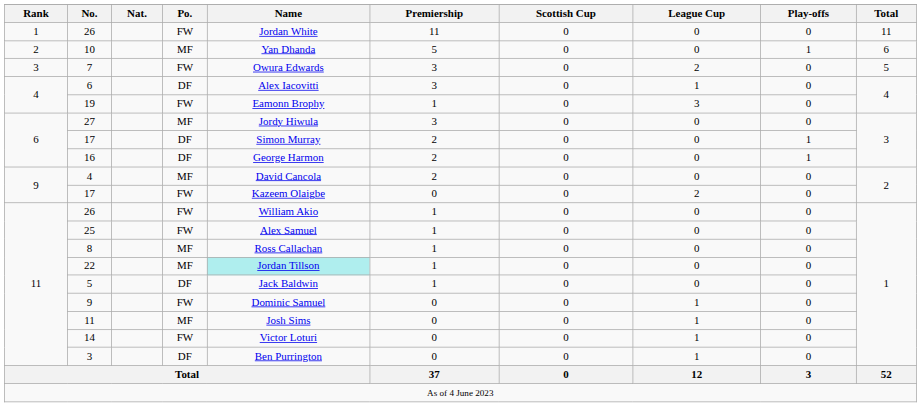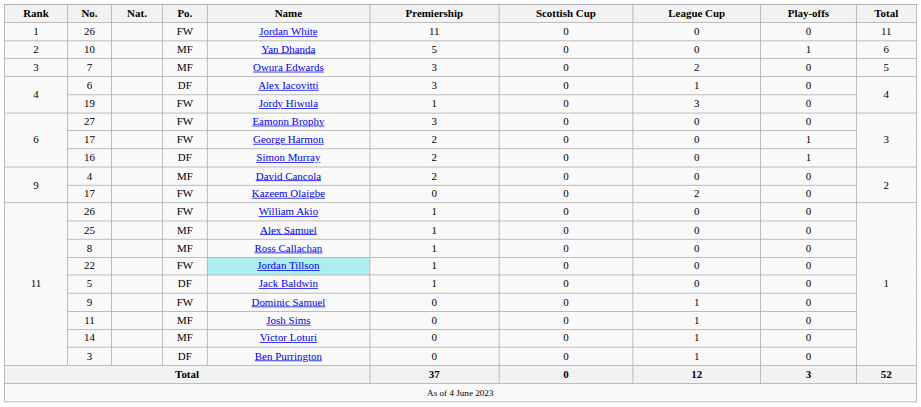(185, 68) FW -> (185, 68) MF
(288, 104) Eamonn Brophy -> (288, 104) Jordy Hiwula
(185, 122) MF -> (185, 122) FW
(288, 122) Jordy Hiwula -> (288, 122) Eamonn Brophy
(185, 140) DF -> (185, 140) FW
(288, 140) Simon Murray -> (288, 140) George Harmon
(288, 158) George Harmon -> (288, 158) Simon Murray
(185, 230) FW -> (185, 230) MF
(185, 266) MF -> (185, 266) FW
(185, 338) FW -> (185, 338) MF
